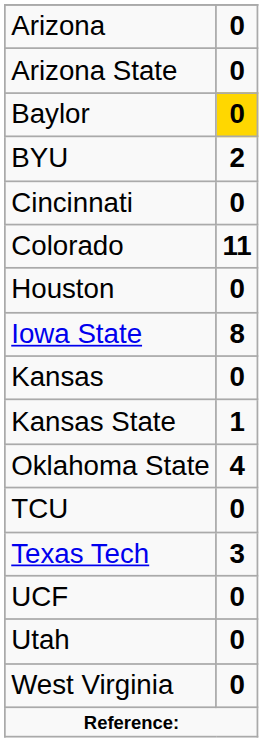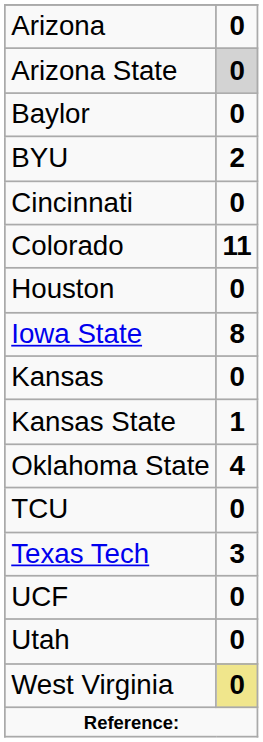(237, 70) no background -> (237, 70) lightgrey background
(237, 114) gold background -> (237, 114) no background
(237, 684) no background -> (237, 684) khaki background
